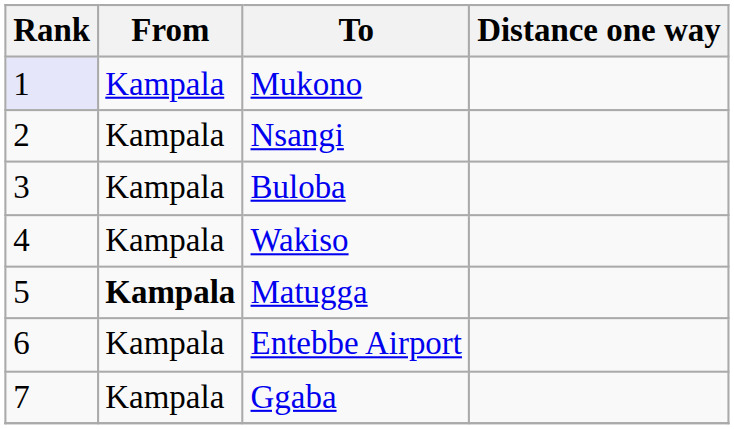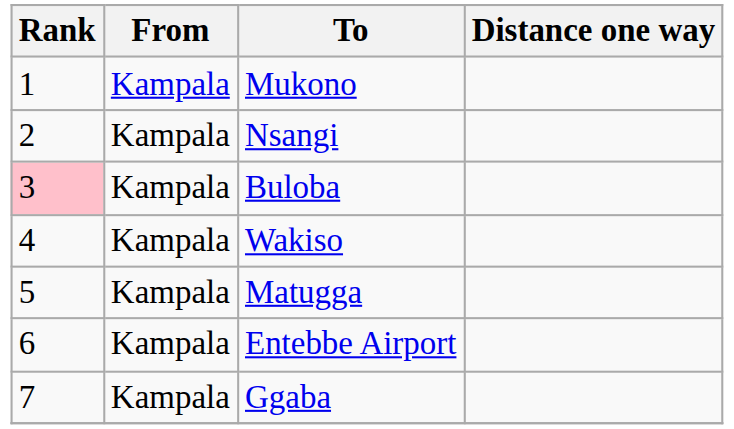(21, 82) lavender background -> (27, 82) no background
(21, 187) no background -> (27, 187) pink background
(170, 291) bold -> (170, 291) normal
